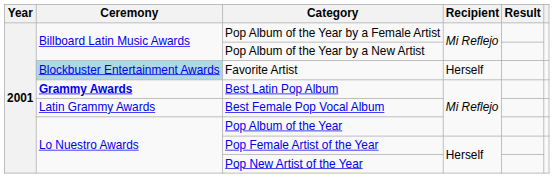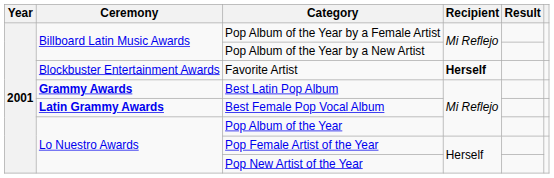(129, 70) lightblue background -> (129, 70) no background
(465, 70) normal -> (466, 70) bold
(97, 107) normal -> (101, 107) bold
